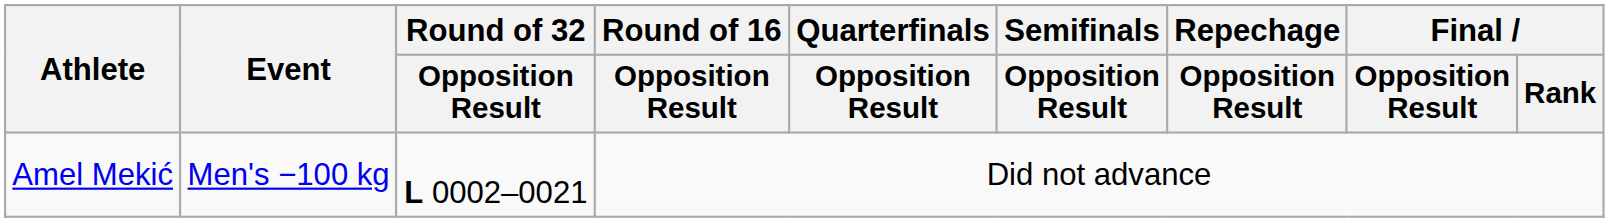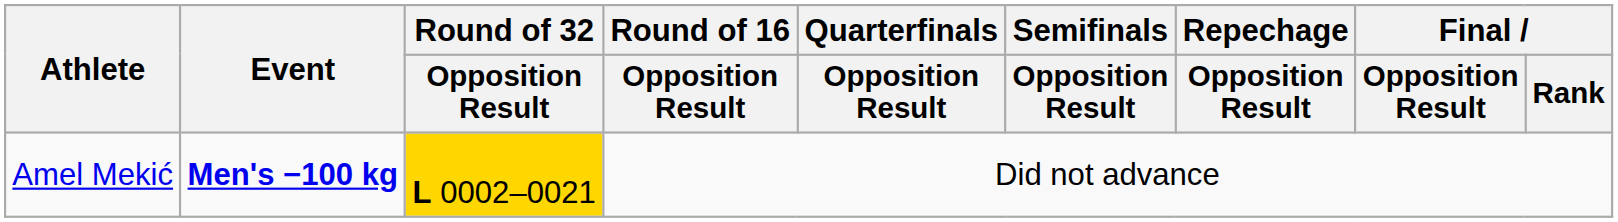(289, 175) normal -> (293, 175) bold
(496, 193) no background -> (504, 193) gold background
